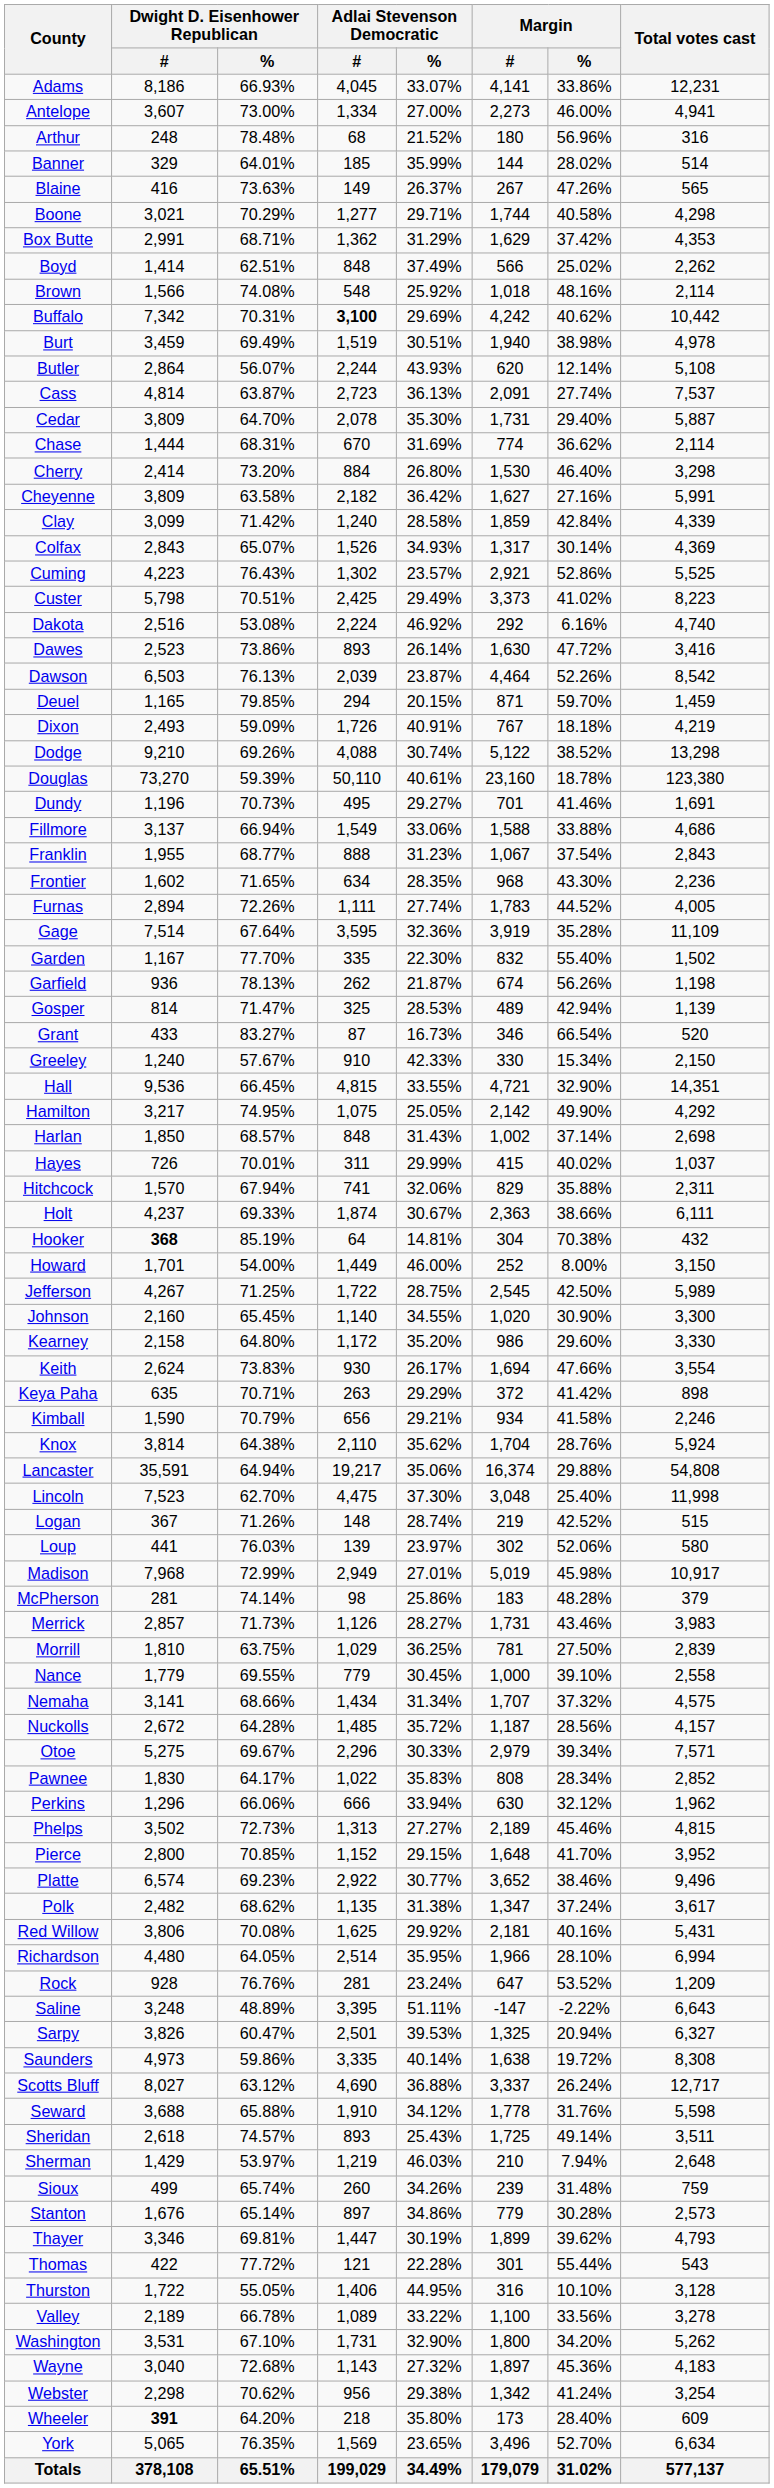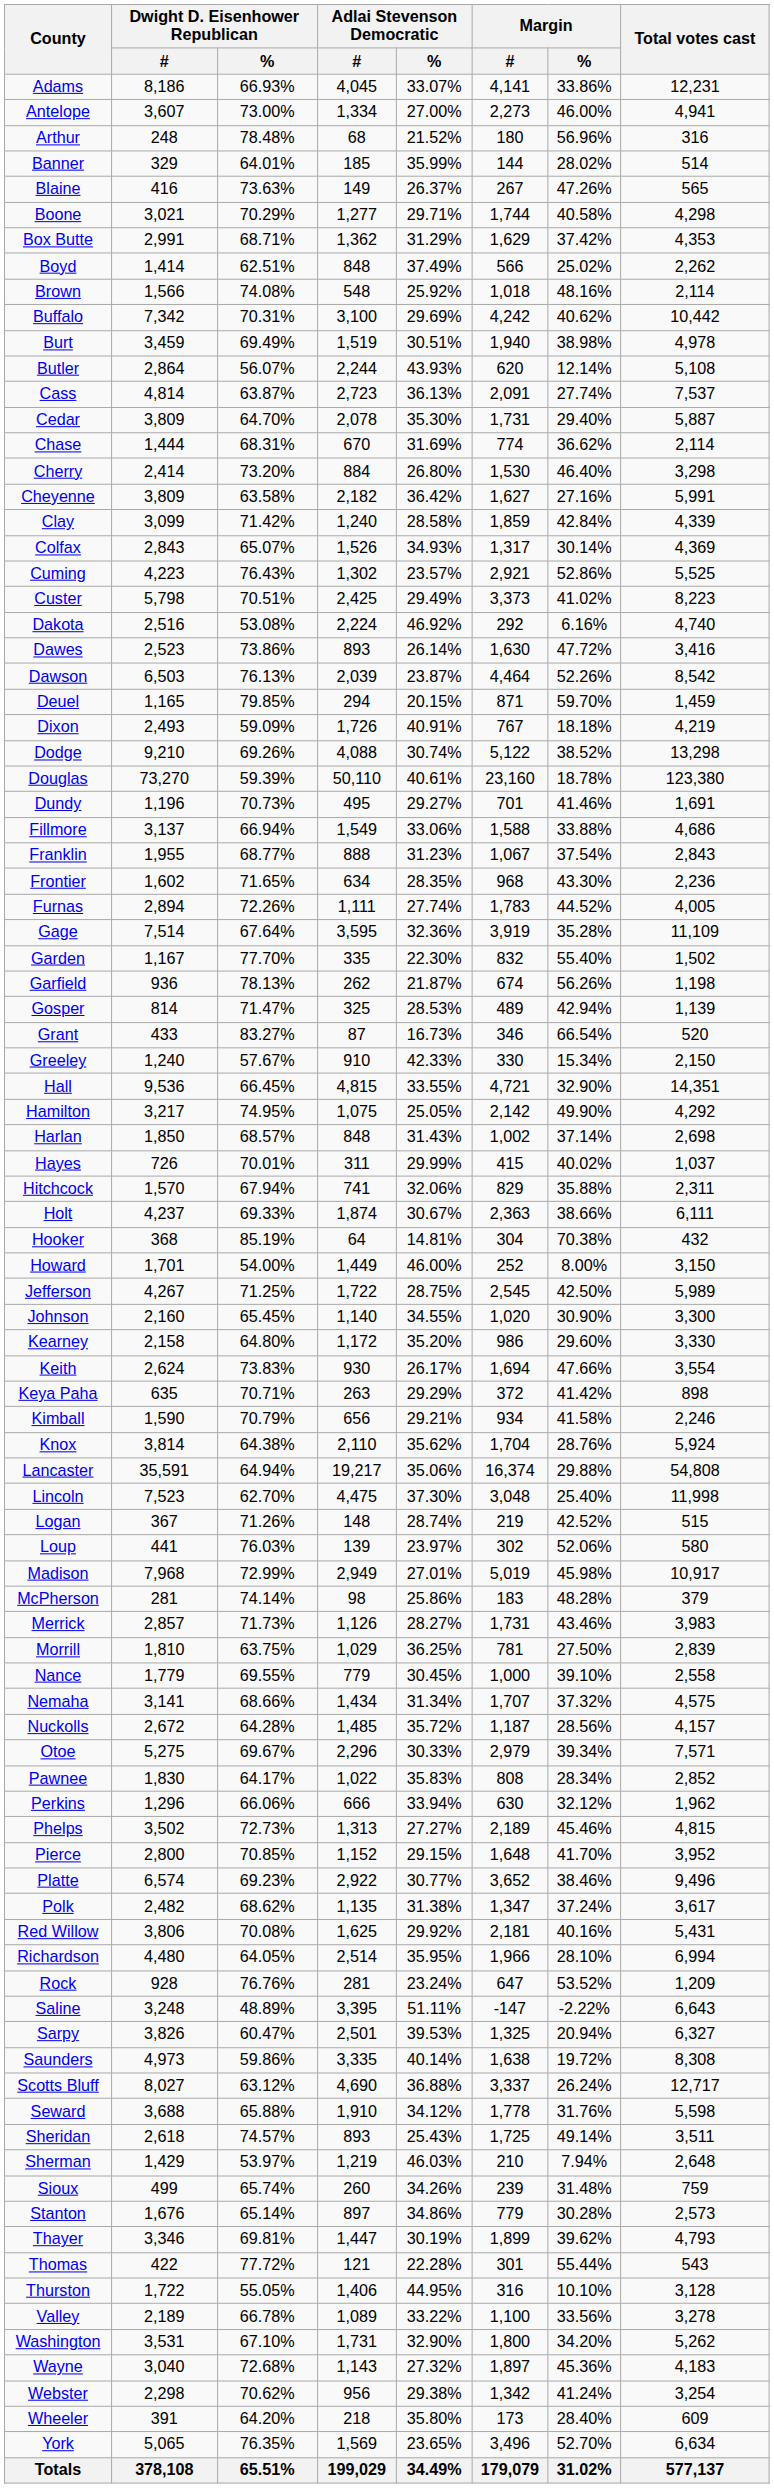(357, 317) bold -> (357, 317) normal
(164, 1240) bold -> (164, 1240) normal
(164, 2418) bold -> (164, 2418) normal
